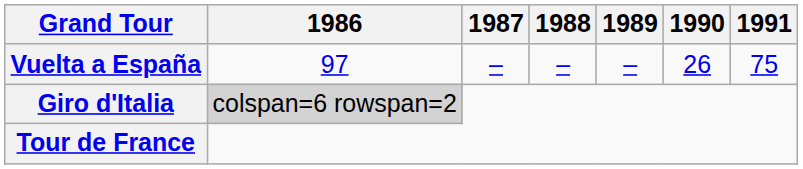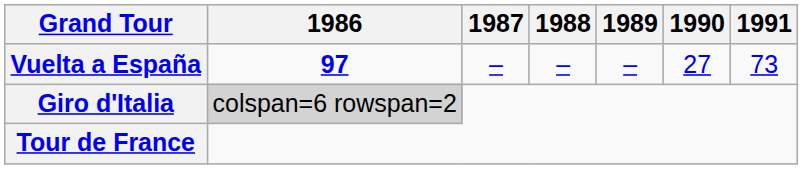(335, 63) normal -> (335, 63) bold
(697, 63) 26 -> (697, 63) 27
(764, 63) 75 -> (764, 63) 73
